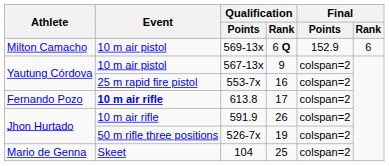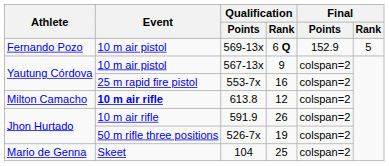(47, 48) Milton Camacho -> (45, 48) Fernando Pozo
(368, 48) 6 -> (368, 48) 5
(45, 100) Fernando Pozo -> (47, 100) Milton Camacho
(282, 100) 17 -> (282, 100) 12
